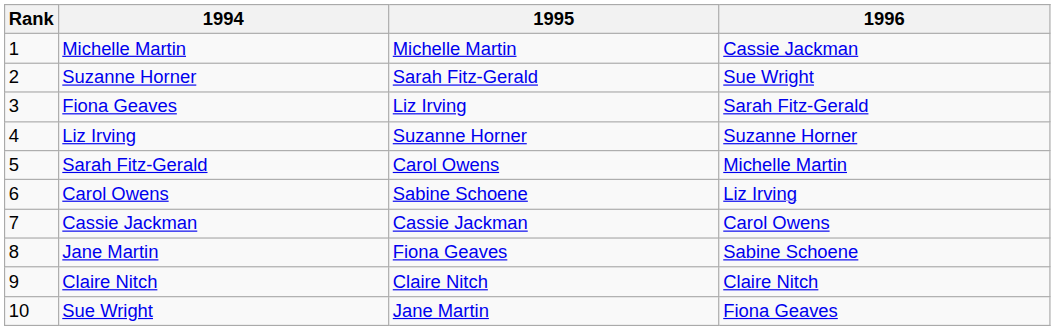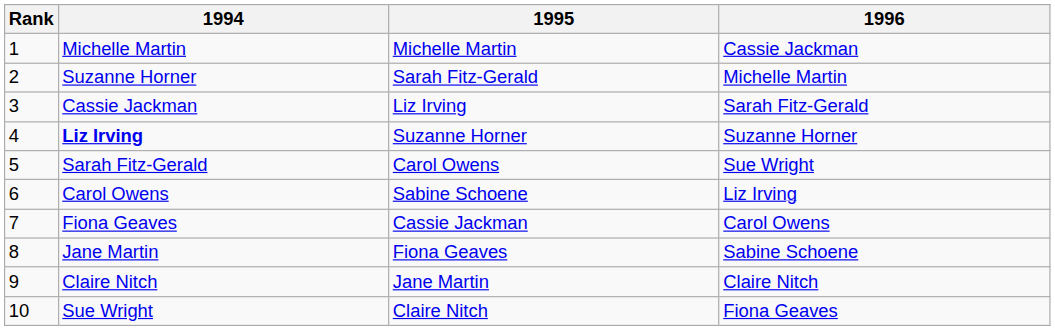(769, 77) Sue Wright -> (785, 77) Michelle Martin
(120, 106) Fiona Geaves -> (130, 106) Cassie Jackman
(99, 135) normal -> (103, 135) bold
(785, 164) Michelle Martin -> (769, 164) Sue Wright
(130, 223) Cassie Jackman -> (120, 223) Fiona Geaves
(440, 281) Claire Nitch -> (441, 281) Jane Martin
(441, 310) Jane Martin -> (440, 310) Claire Nitch
